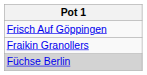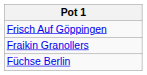(39, 62) lightgrey background -> (39, 62) no background
